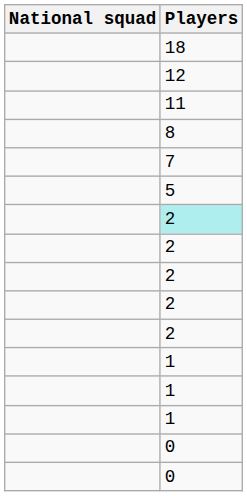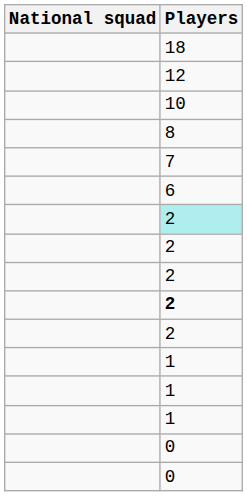(175, 105) 11 -> (175, 105) 10
(170, 191) 5 -> (170, 191) 6
(170, 305) normal -> (170, 305) bold
